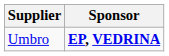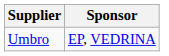(114, 39) bold -> (112, 39) normal
